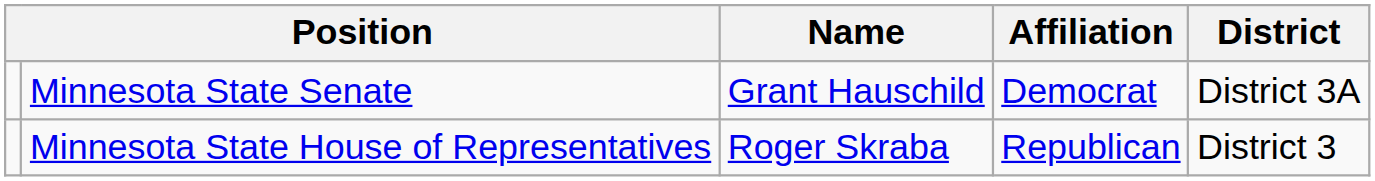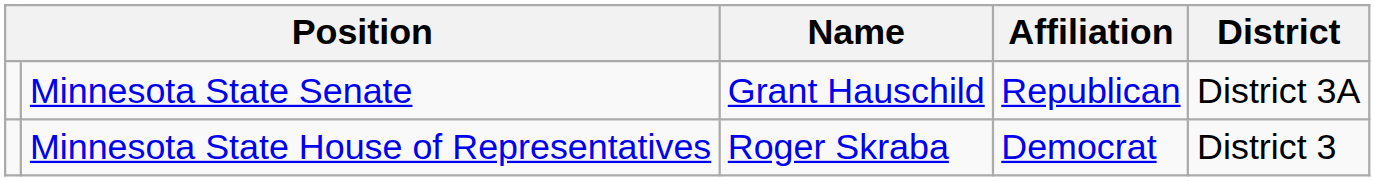(1079, 89) Democrat -> (1091, 89) Republican
(1091, 146) Republican -> (1079, 146) Democrat
